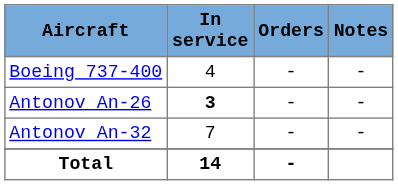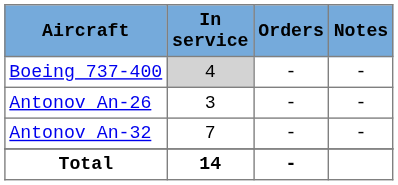(210, 72) no background -> (210, 72) lightgrey background
(210, 103) bold -> (210, 103) normal
